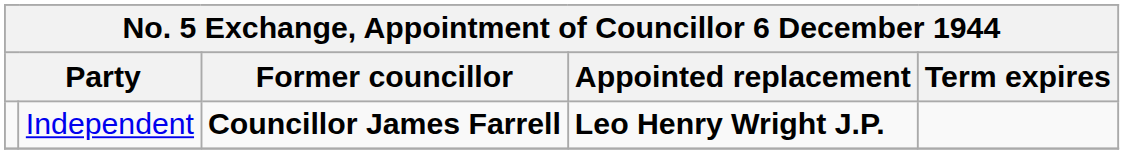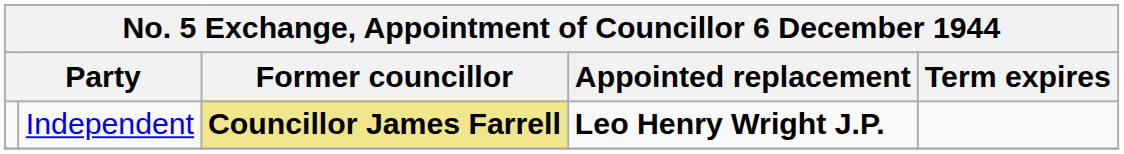(384, 124) no background -> (384, 124) khaki background
